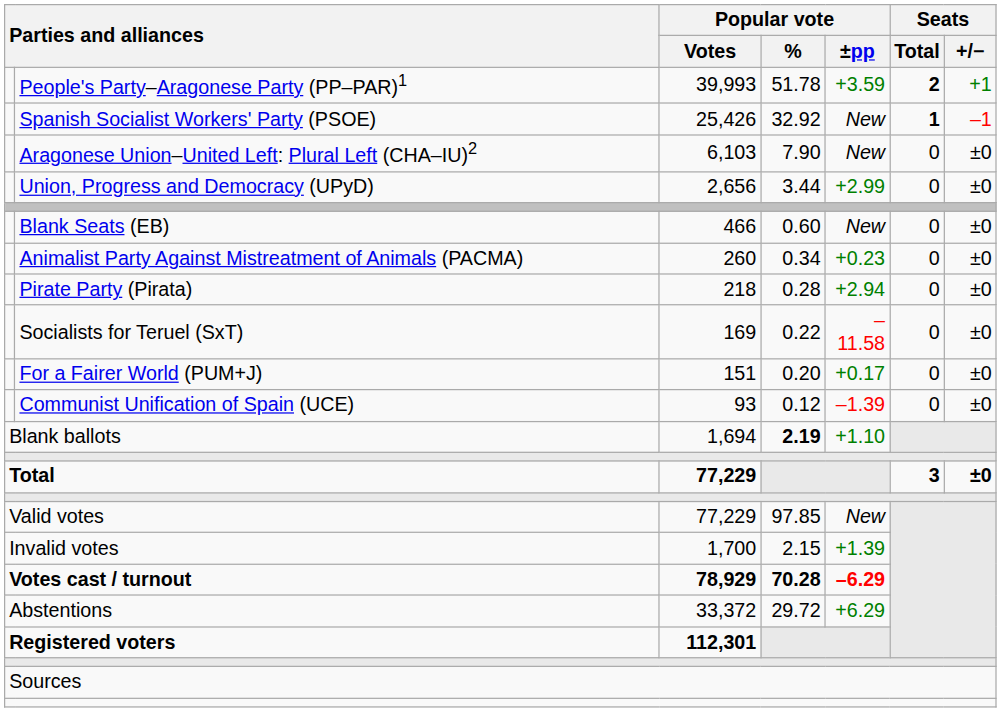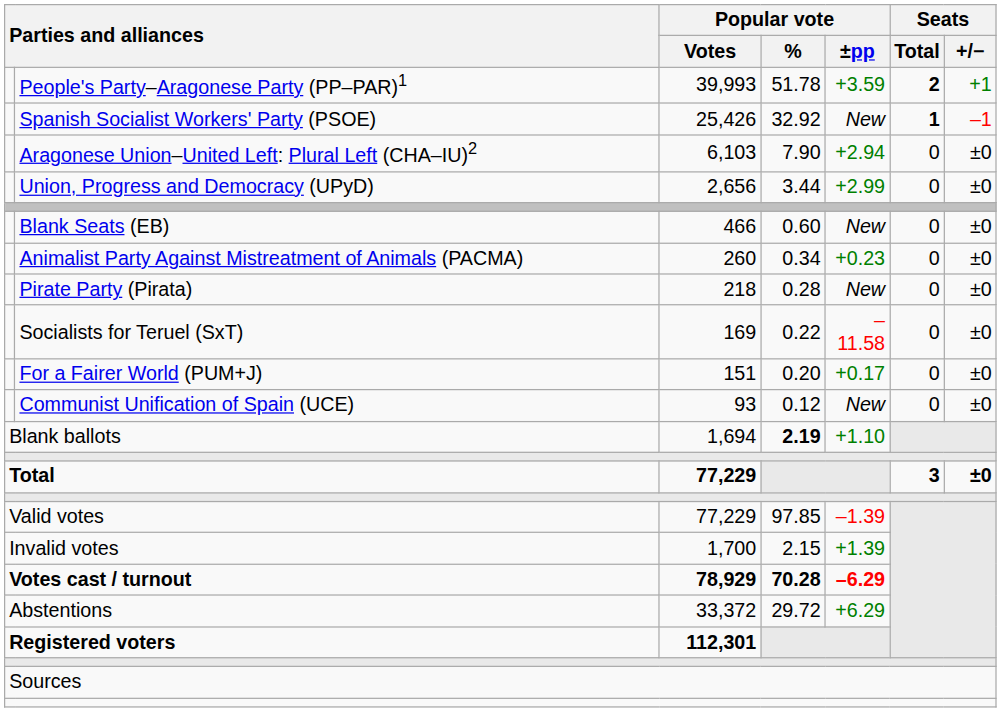(865, 152) New -> (860, 152) +2.94
(860, 289) +2.94 -> (865, 289) New
(860, 405) –1.39 -> (865, 405) New
(865, 517) New -> (860, 517) –1.39
